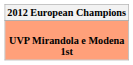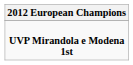(67, 46) lightsalmon background -> (67, 46) no background
